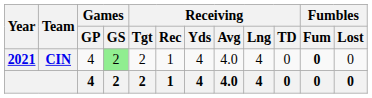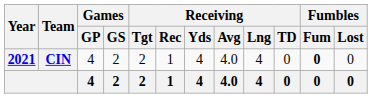(116, 59) lightgreen background -> (116, 59) no background
